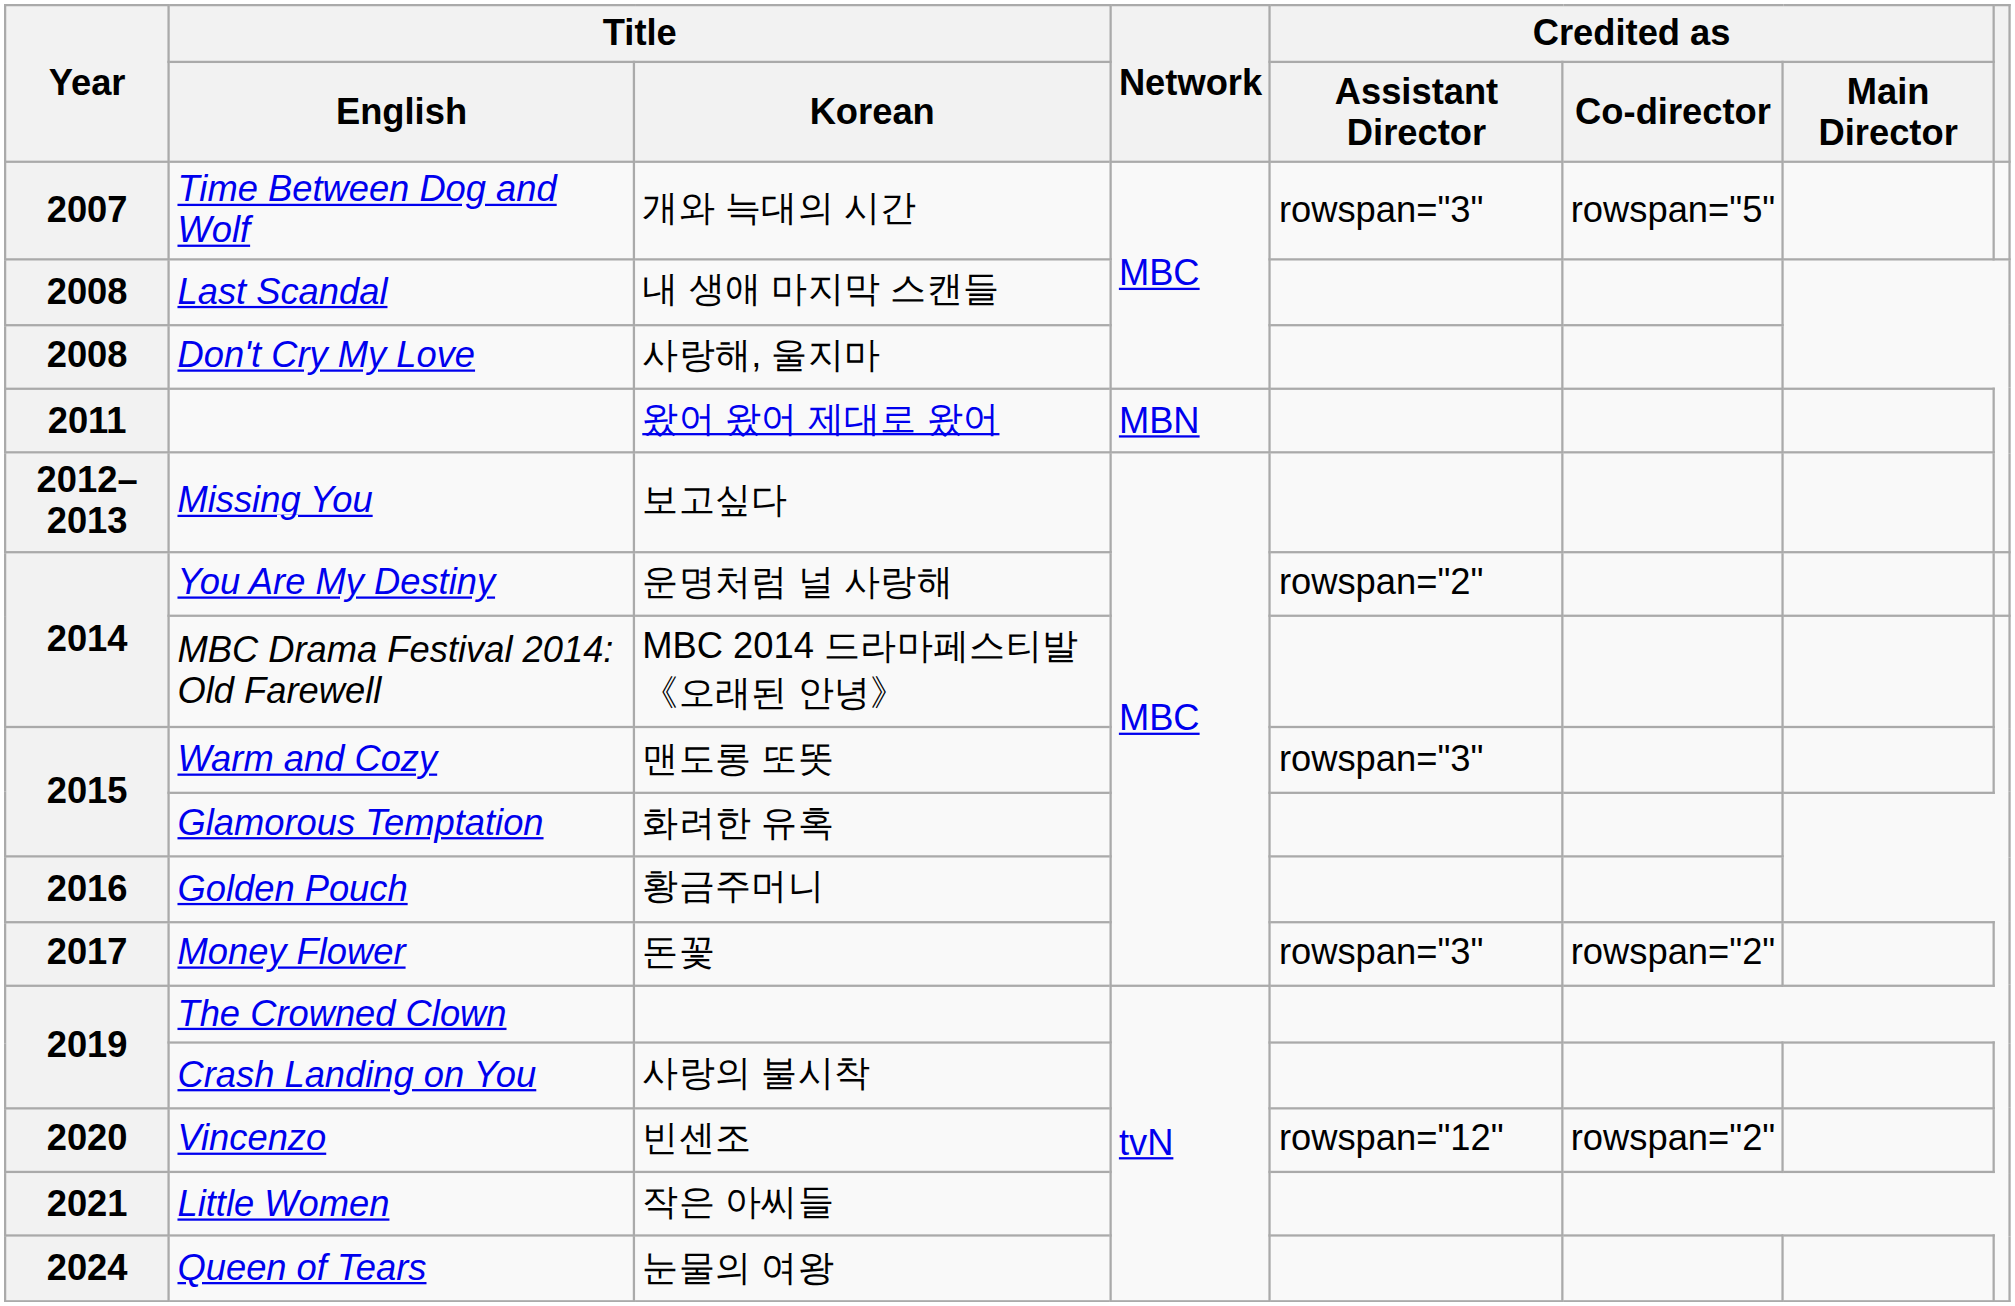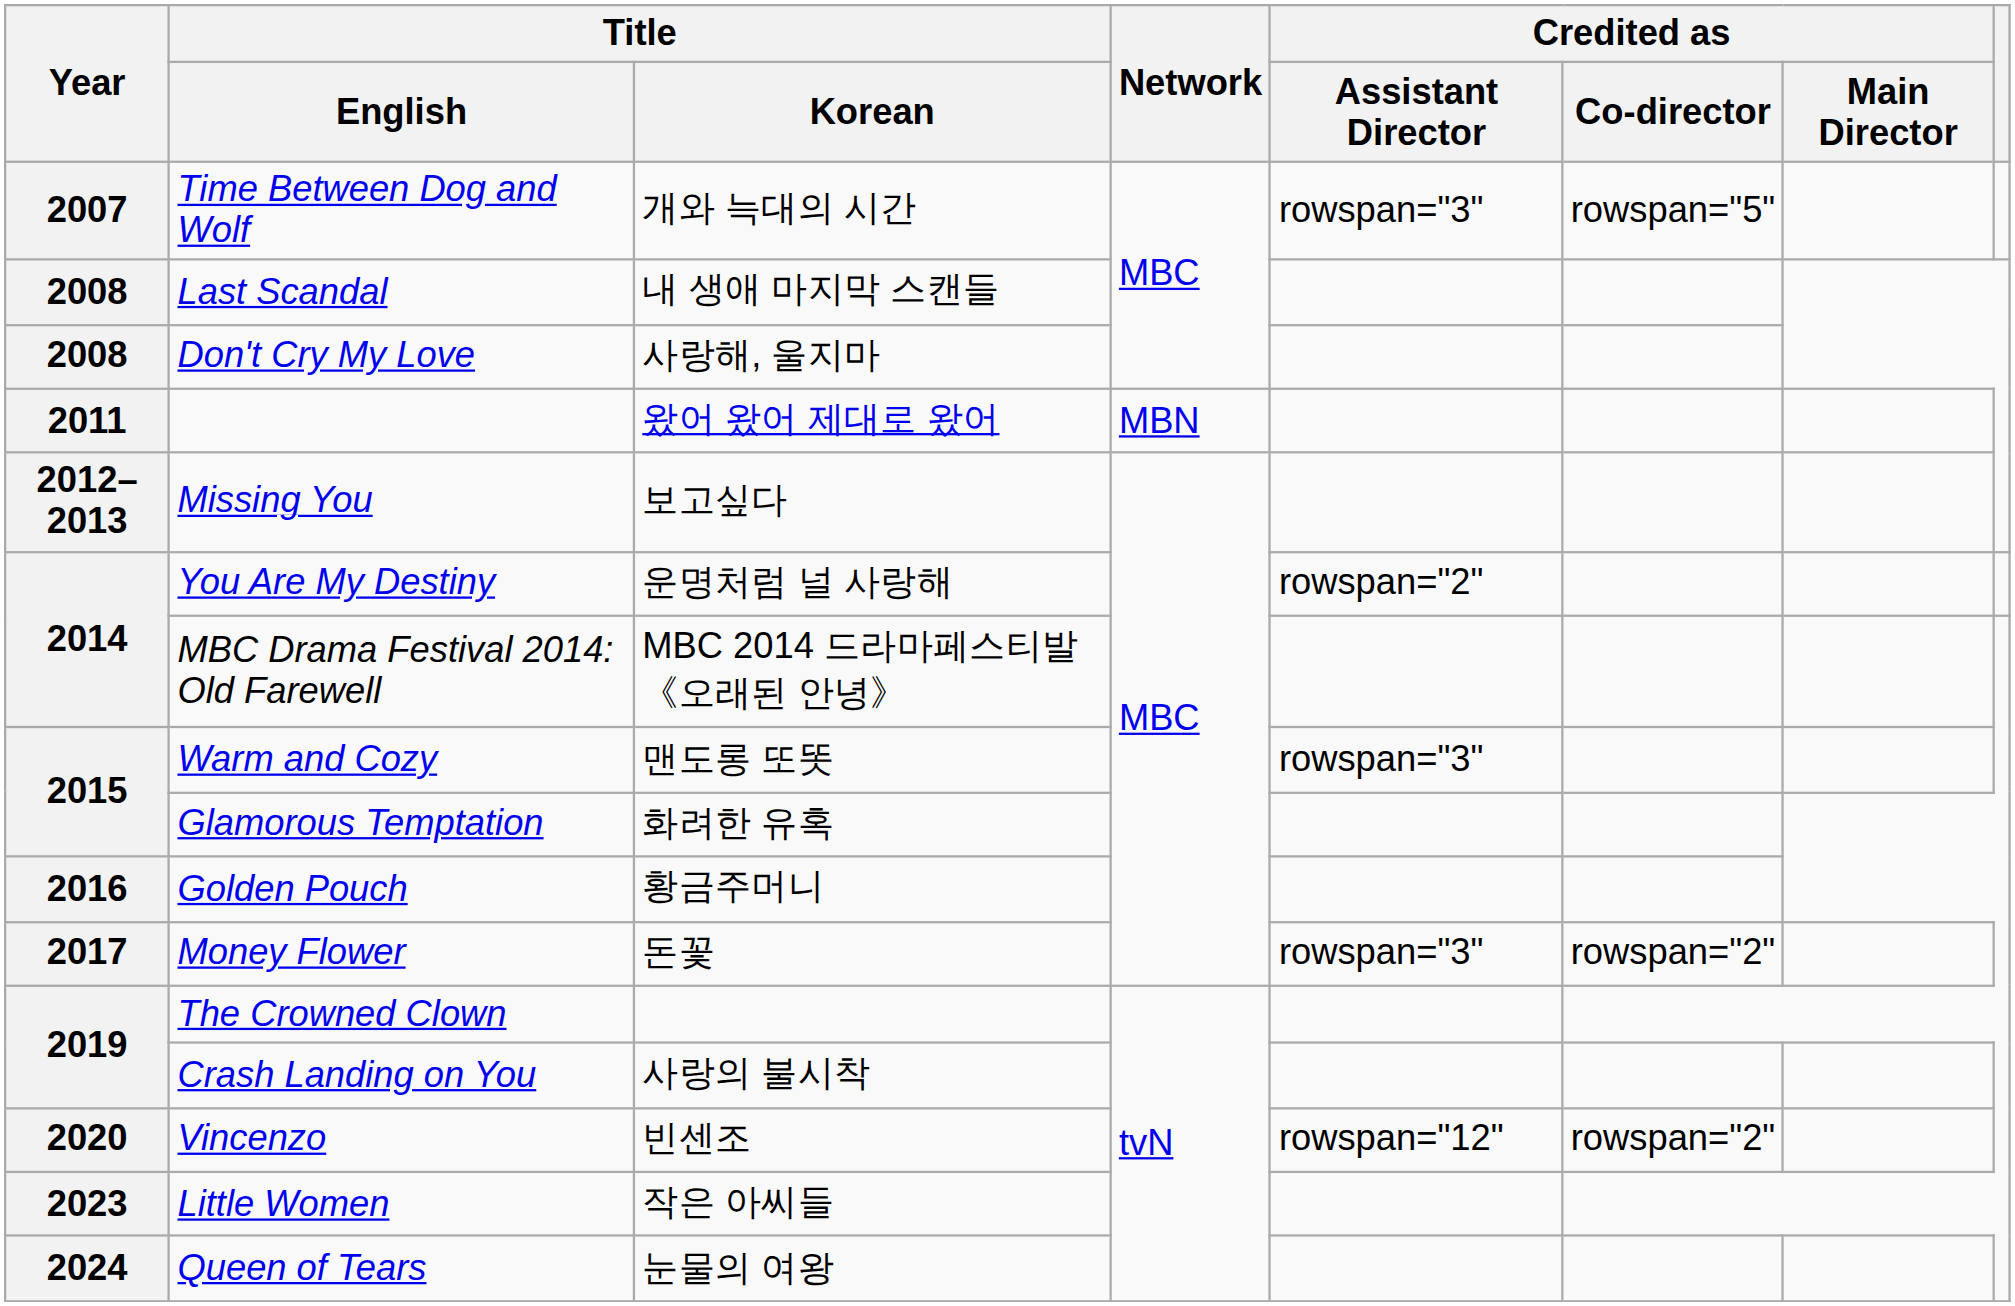(87, 1203) 2021 -> (87, 1203) 2023
